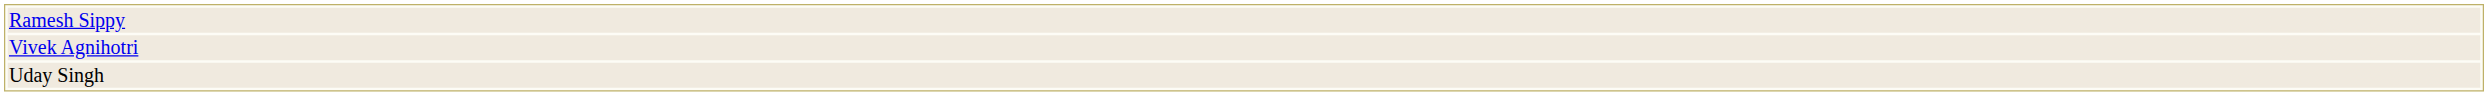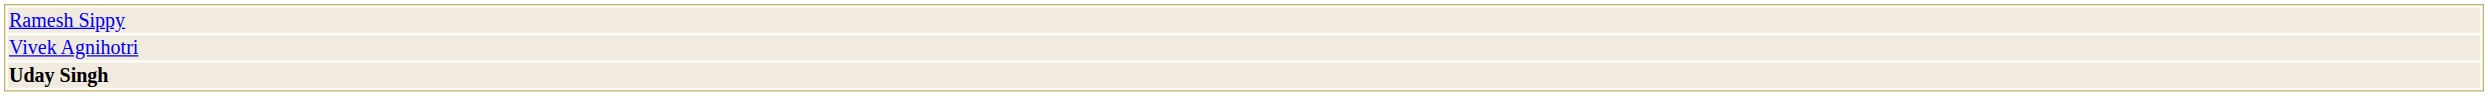(56, 75) normal -> (59, 75) bold
